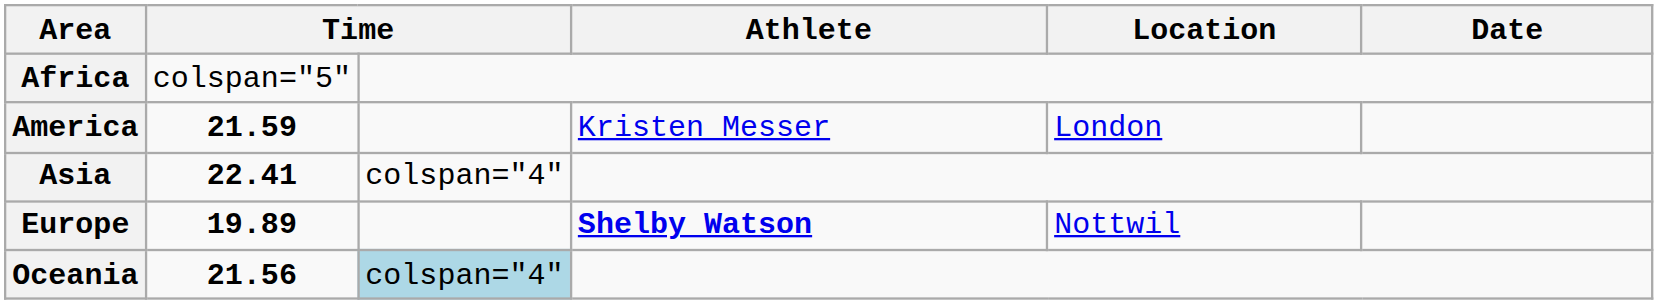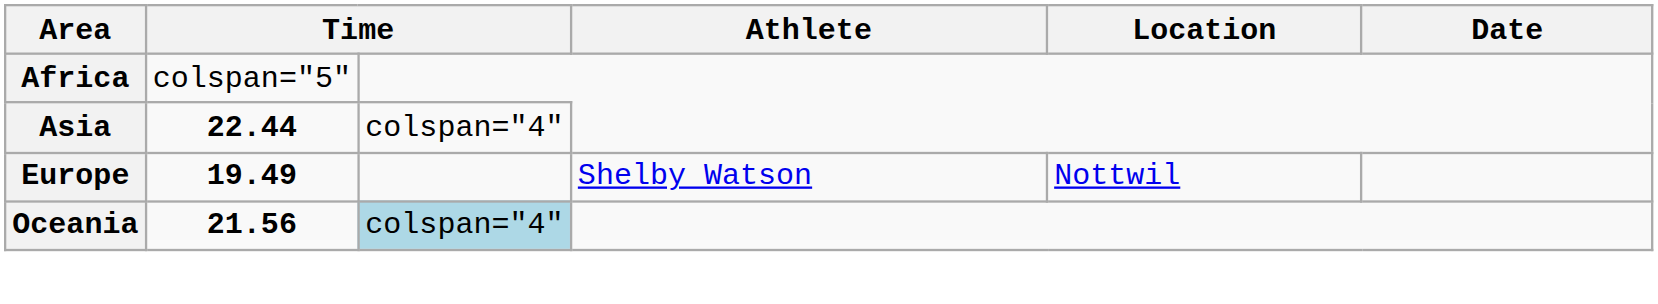- row: (75, 128)
(252, 176) 22.41 -> (252, 128) 22.44
(252, 225) 19.89 -> (252, 176) 19.49
(695, 225) bold -> (695, 176) normal
